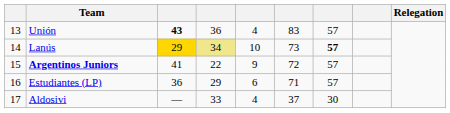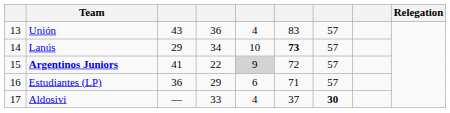(177, 30) bold -> (177, 30) normal
(177, 47) gold background -> (177, 47) no background
(216, 47) khaki background -> (216, 47) no background
(294, 47) normal -> (294, 47) bold
(333, 47) bold -> (333, 47) normal
(255, 64) no background -> (255, 64) lightgrey background
(333, 99) normal -> (333, 99) bold
